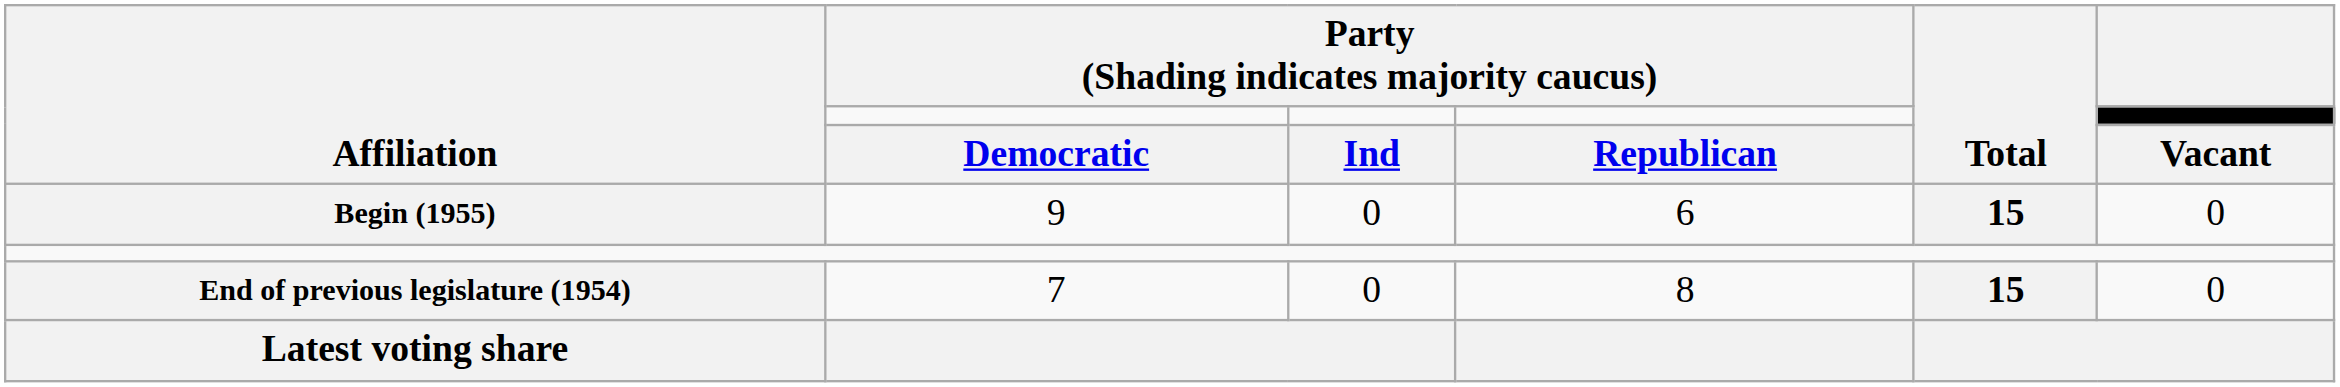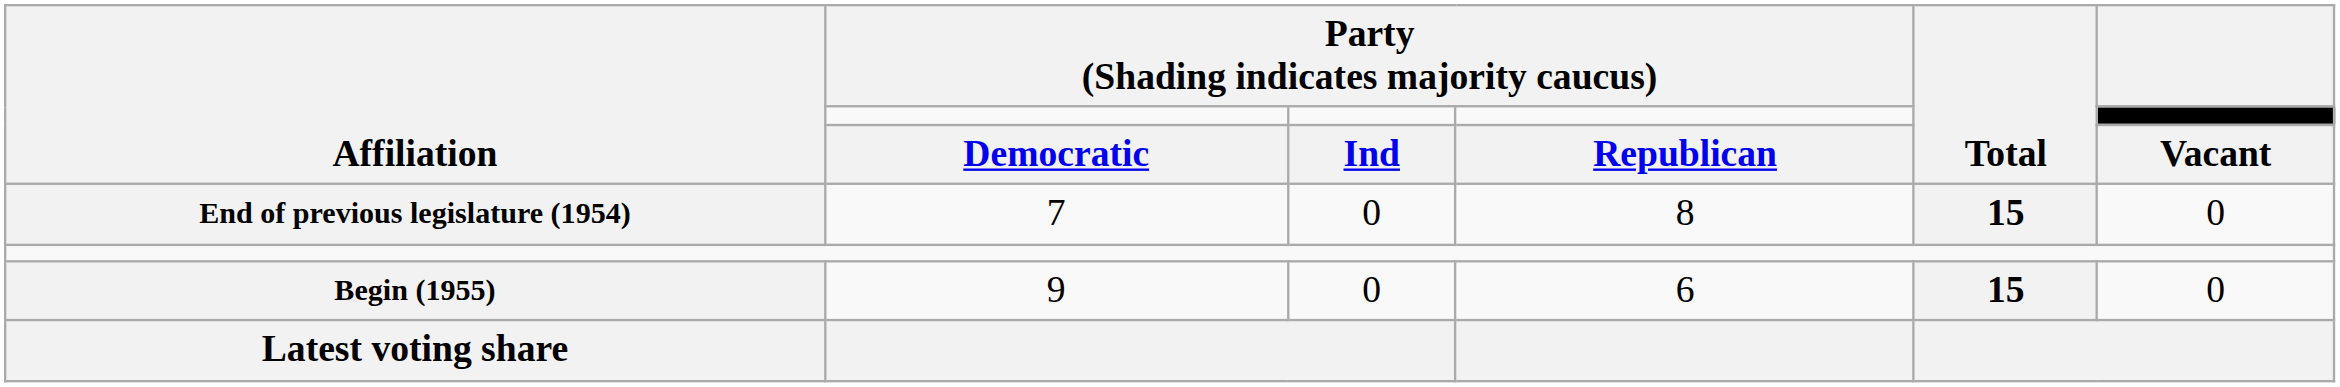rows swapped: (415, 290) <-> (415, 213)
